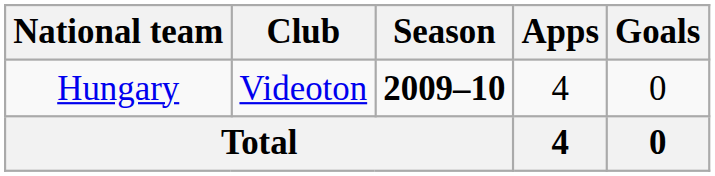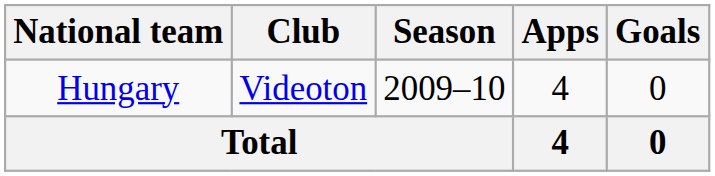(444, 87) bold -> (444, 87) normal
